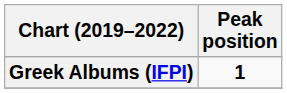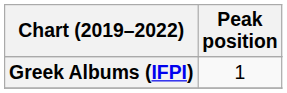(240, 72) bold -> (240, 72) normal
